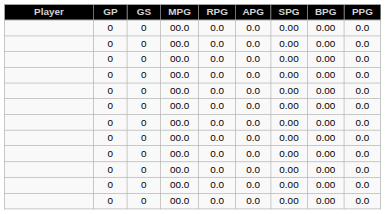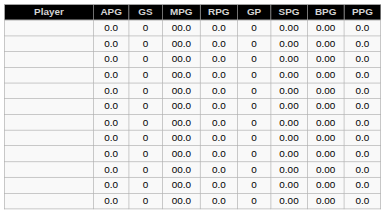columns swapped: (110, 12) <-> (253, 12)
